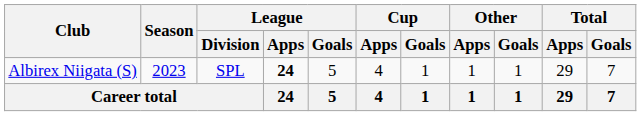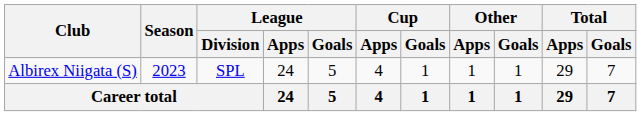(286, 70) bold -> (286, 70) normal
